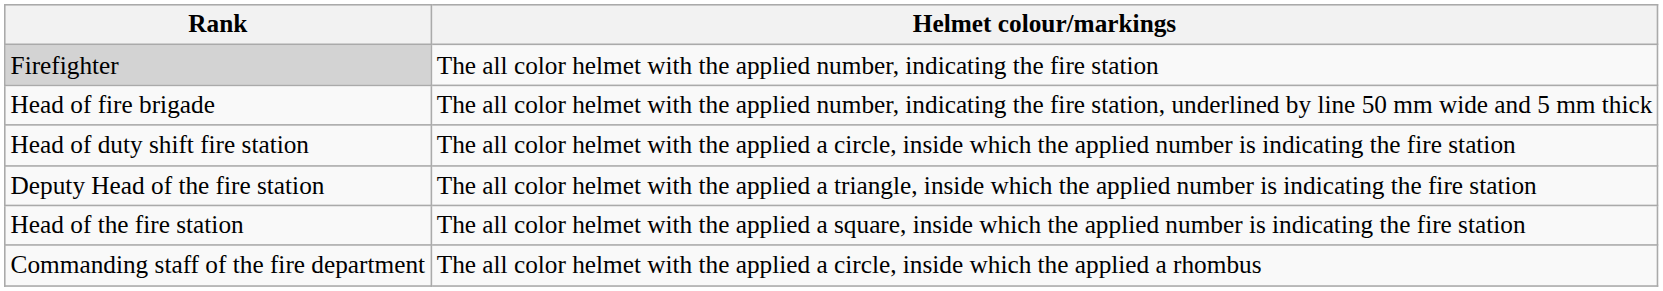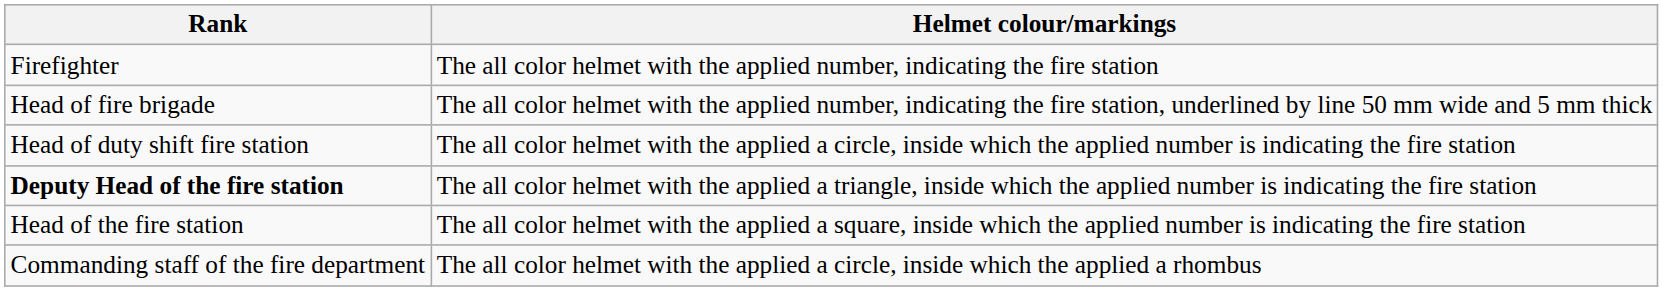(65, 64) lightgrey background -> (65, 64) no background
(168, 184) normal -> (177, 184) bold
